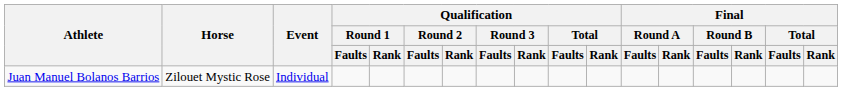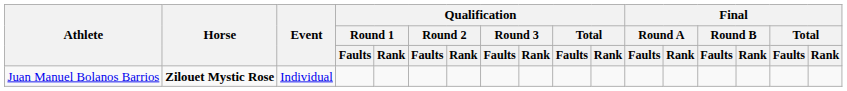(218, 76) normal -> (220, 76) bold
